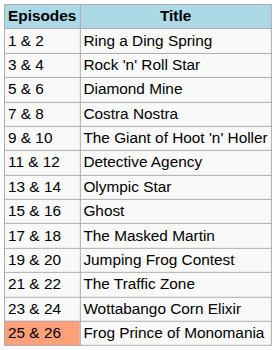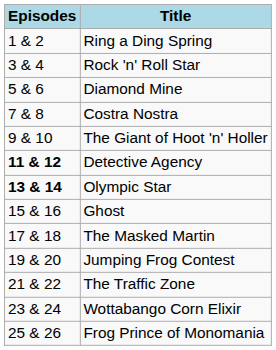(34, 162) normal -> (34, 162) bold
(34, 187) normal -> (35, 187) bold
(34, 333) lightsalmon background -> (34, 333) no background
